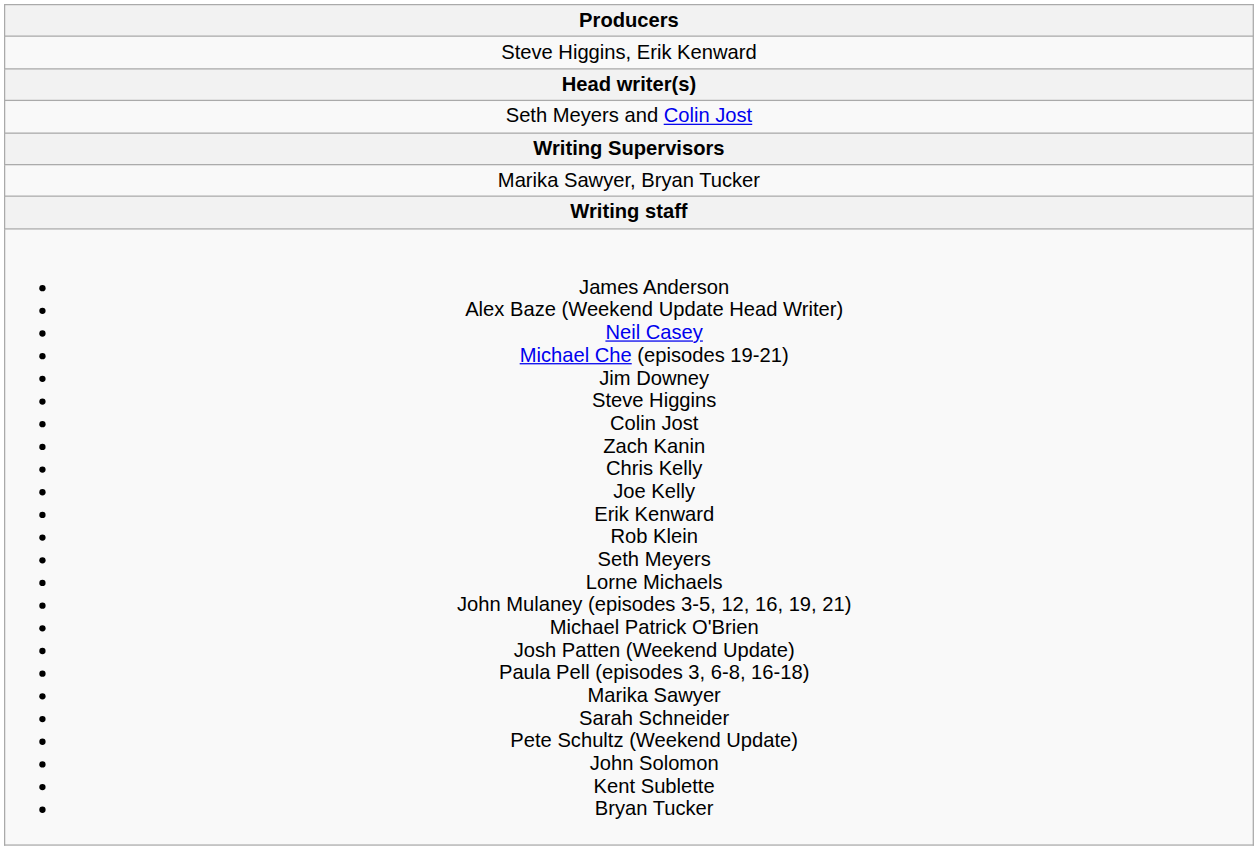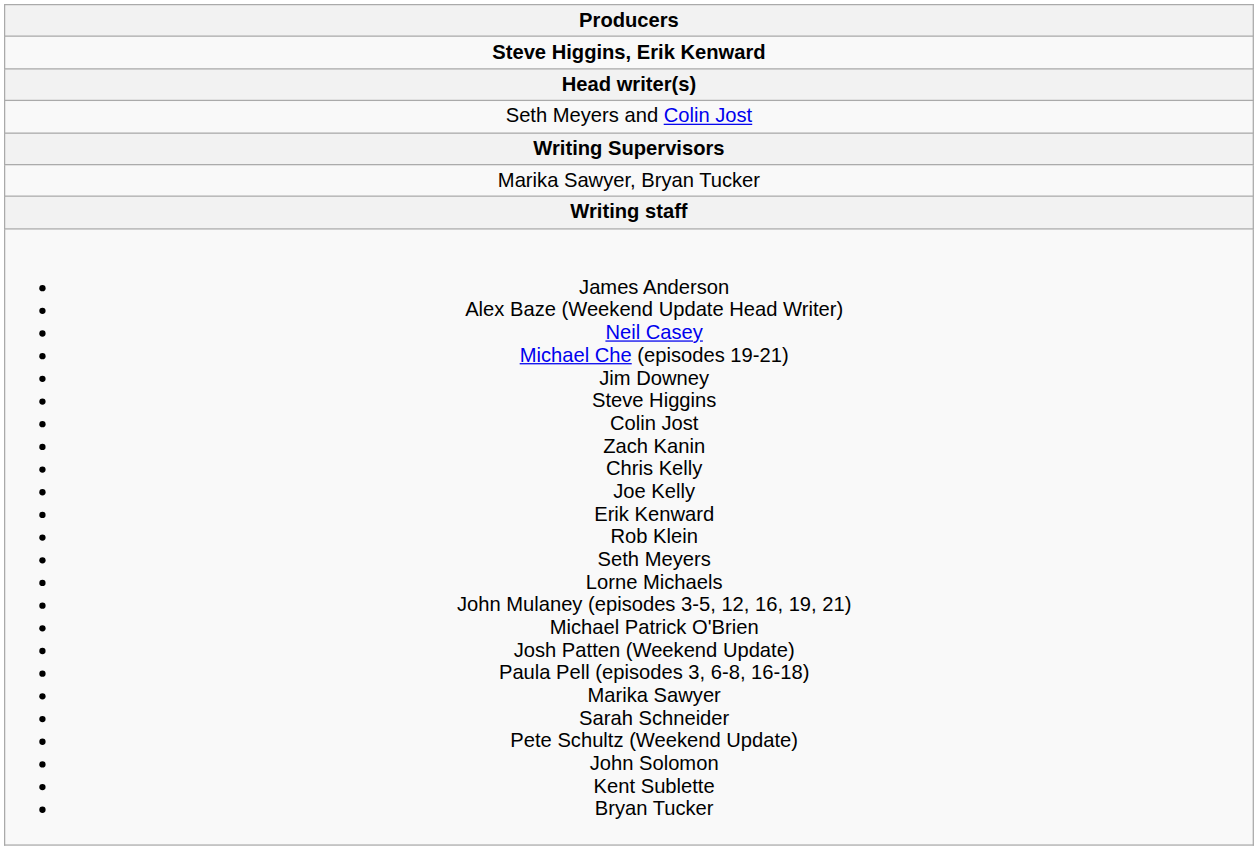(629, 52) normal -> (629, 52) bold
